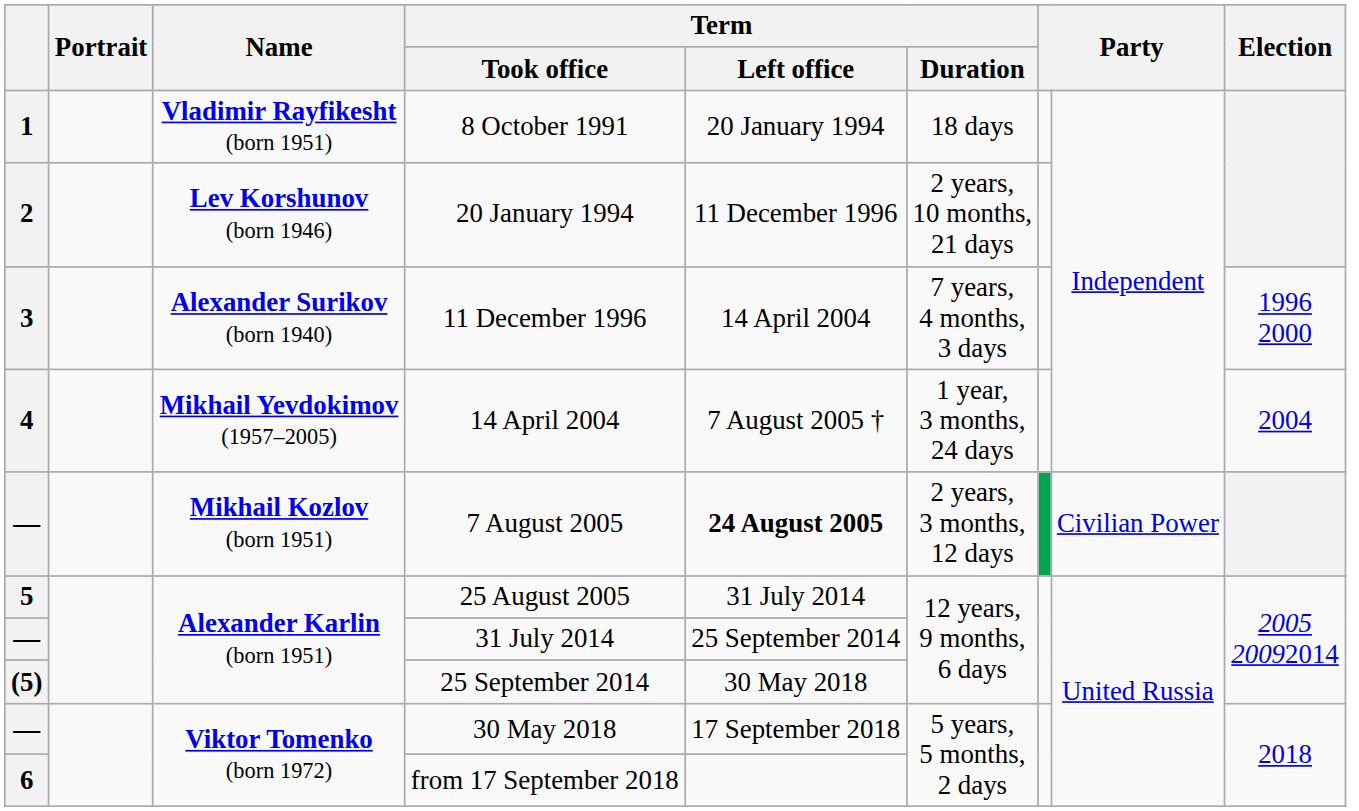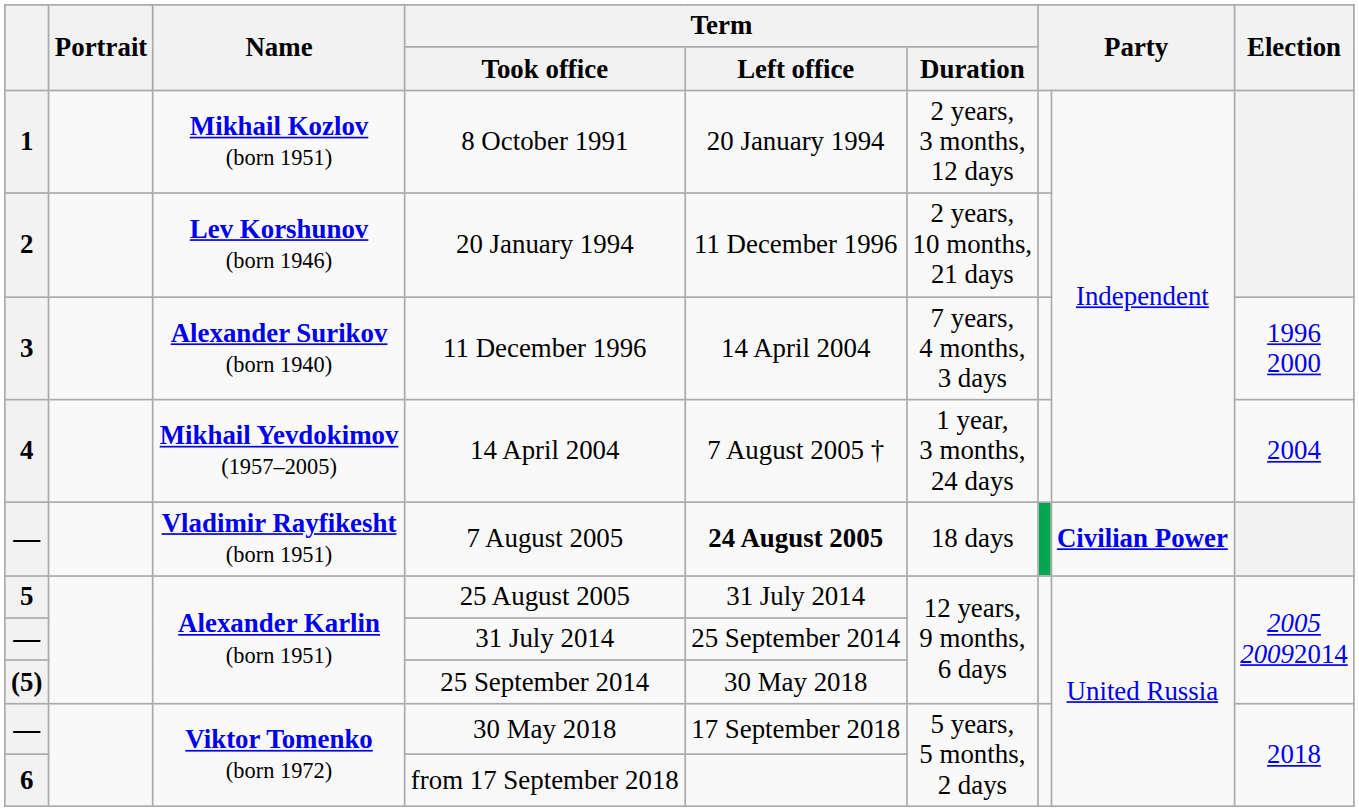(279, 126) Vladimir Rayfikesht (born 1951) -> (279, 141) Mikhail Kozlov (born 1951)
(972, 126) 18 days -> (972, 141) 2 years, 3 months, 12 days
(279, 523) Mikhail Kozlov (born 1951) -> (279, 538) Vladimir Rayfikesht (born 1951)
(972, 523) 2 years, 3 months, 12 days -> (972, 538) 18 days
(1138, 523) normal -> (1142, 538) bold
